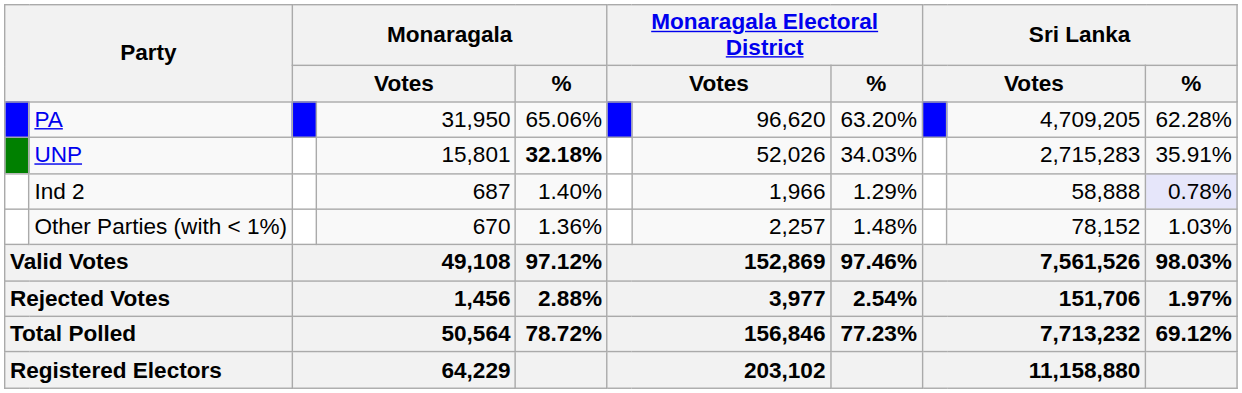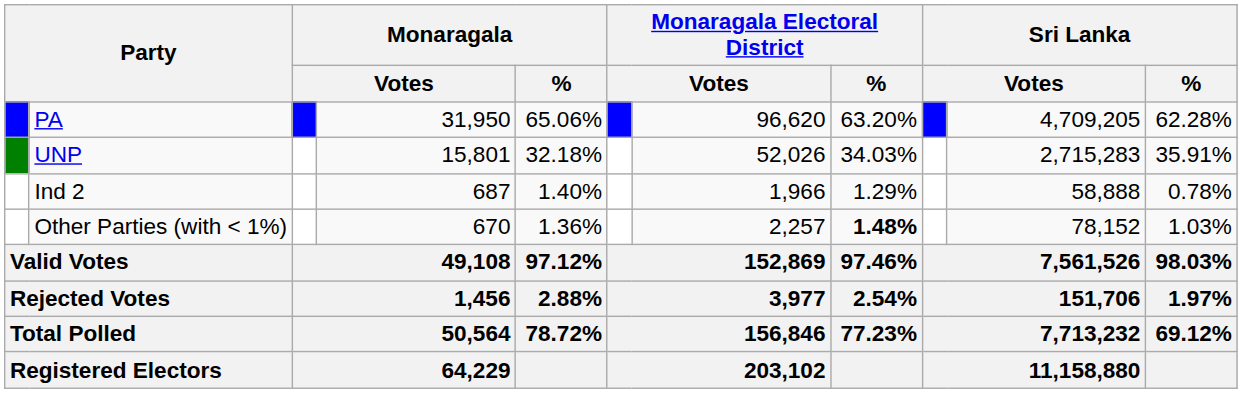(564, 155) bold -> (564, 155) normal
(1200, 190) lavender background -> (1200, 190) no background
(885, 226) normal -> (885, 226) bold
